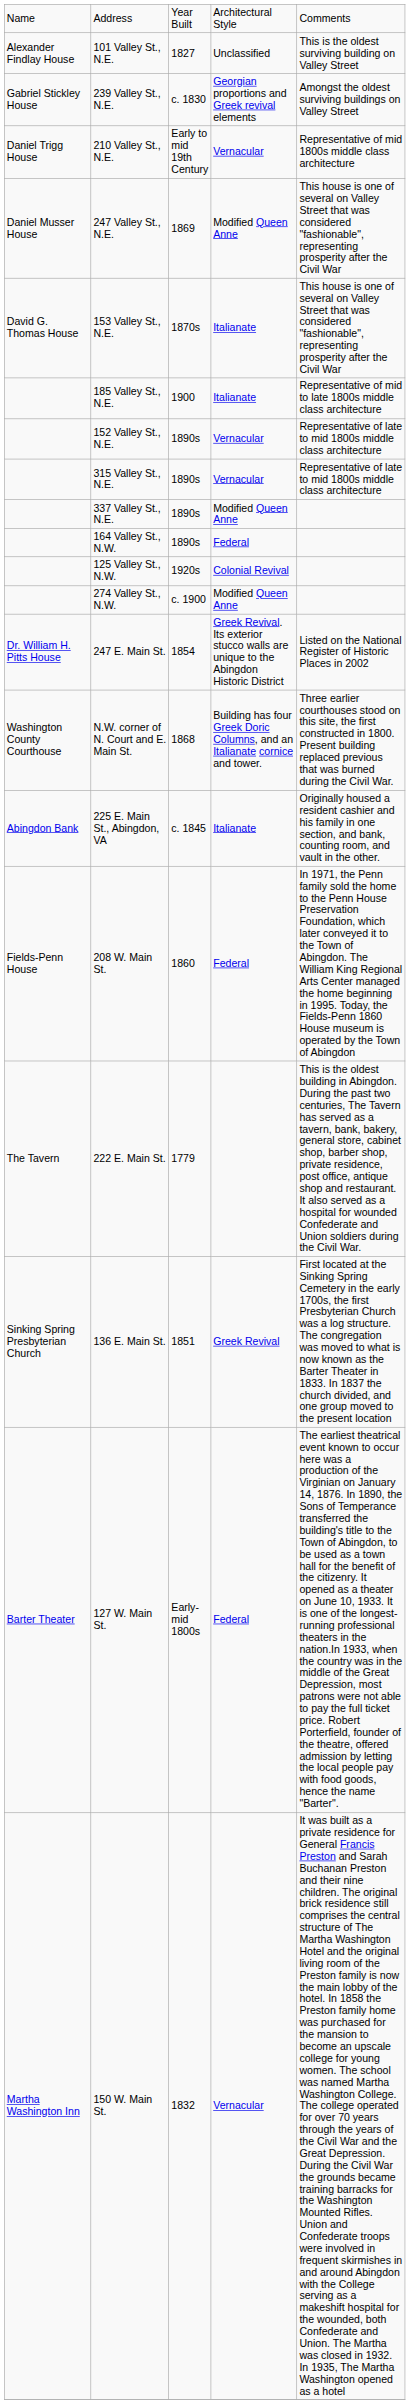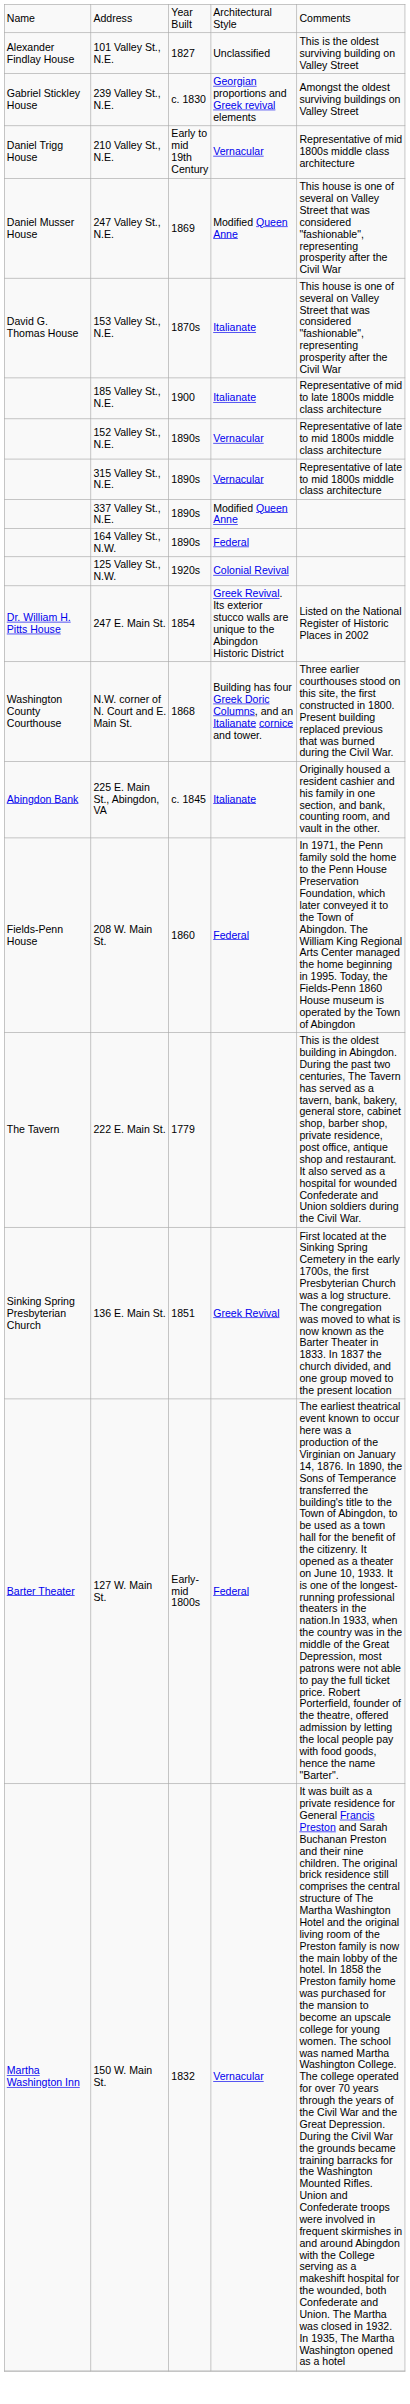- row: (127, 599)
